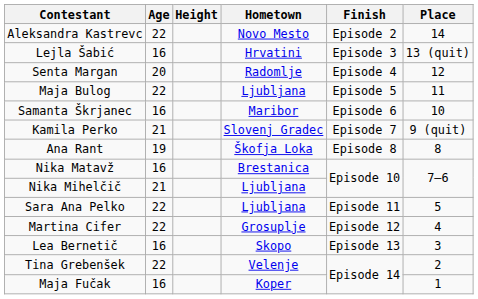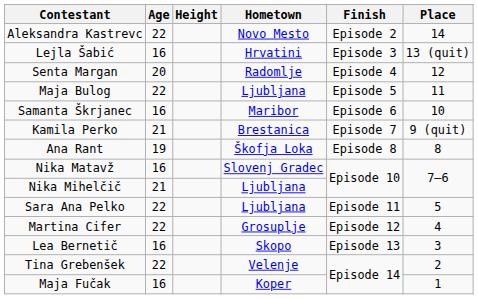(273, 130) Slovenj Gradec -> (273, 130) Brestanica
(273, 168) Brestanica -> (273, 168) Slovenj Gradec
